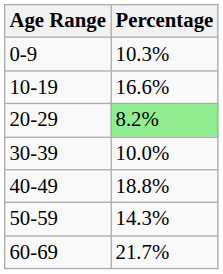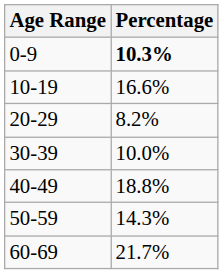(142, 53) normal -> (144, 53) bold
(137, 119) lightgreen background -> (137, 119) no background
